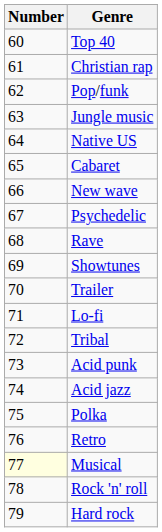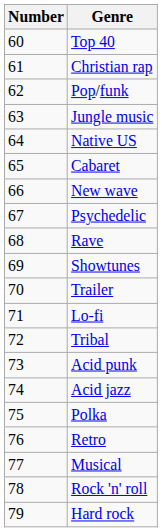(16, 464) lightyellow background -> (16, 464) no background
